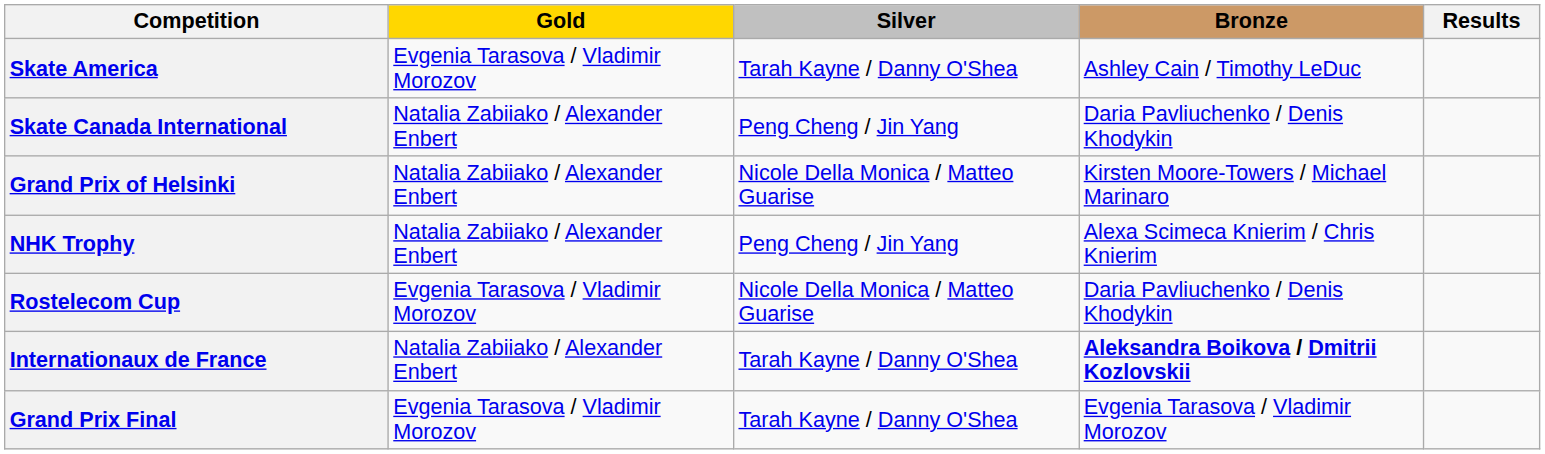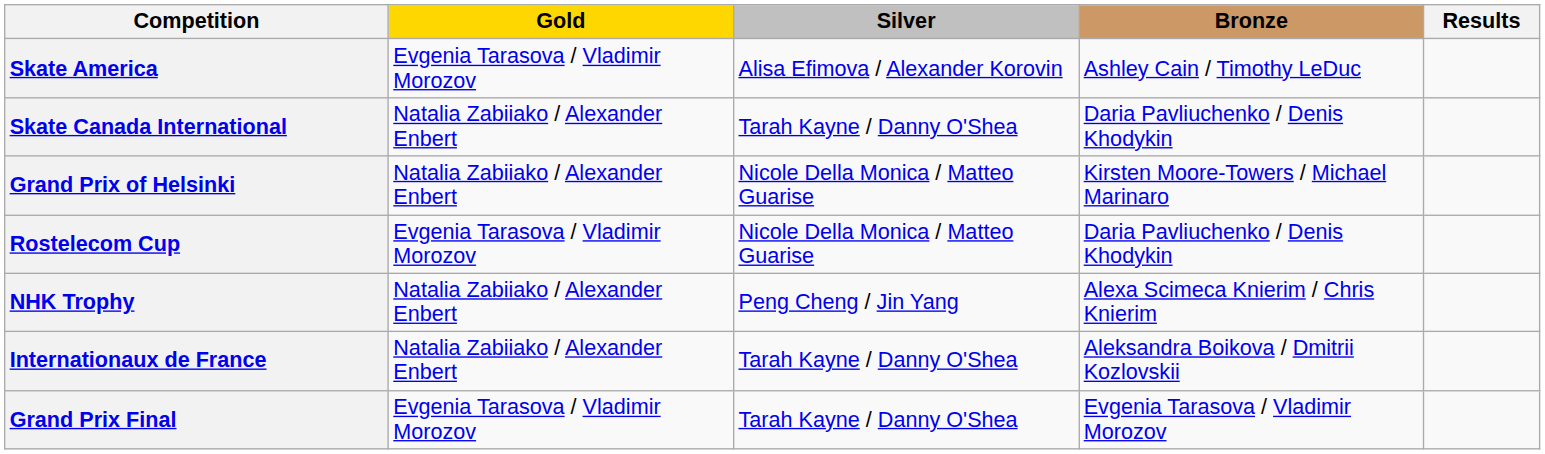(878, 68) Tarah Kayne / Danny O'Shea -> (901, 68) Alisa Efimova / Alexander Korovin
(849, 126) Peng Cheng / Jin Yang -> (878, 126) Tarah Kayne / Danny O'Shea
rows swapped: (72, 243) <-> (95, 302)
(1230, 360) bold -> (1219, 360) normal
